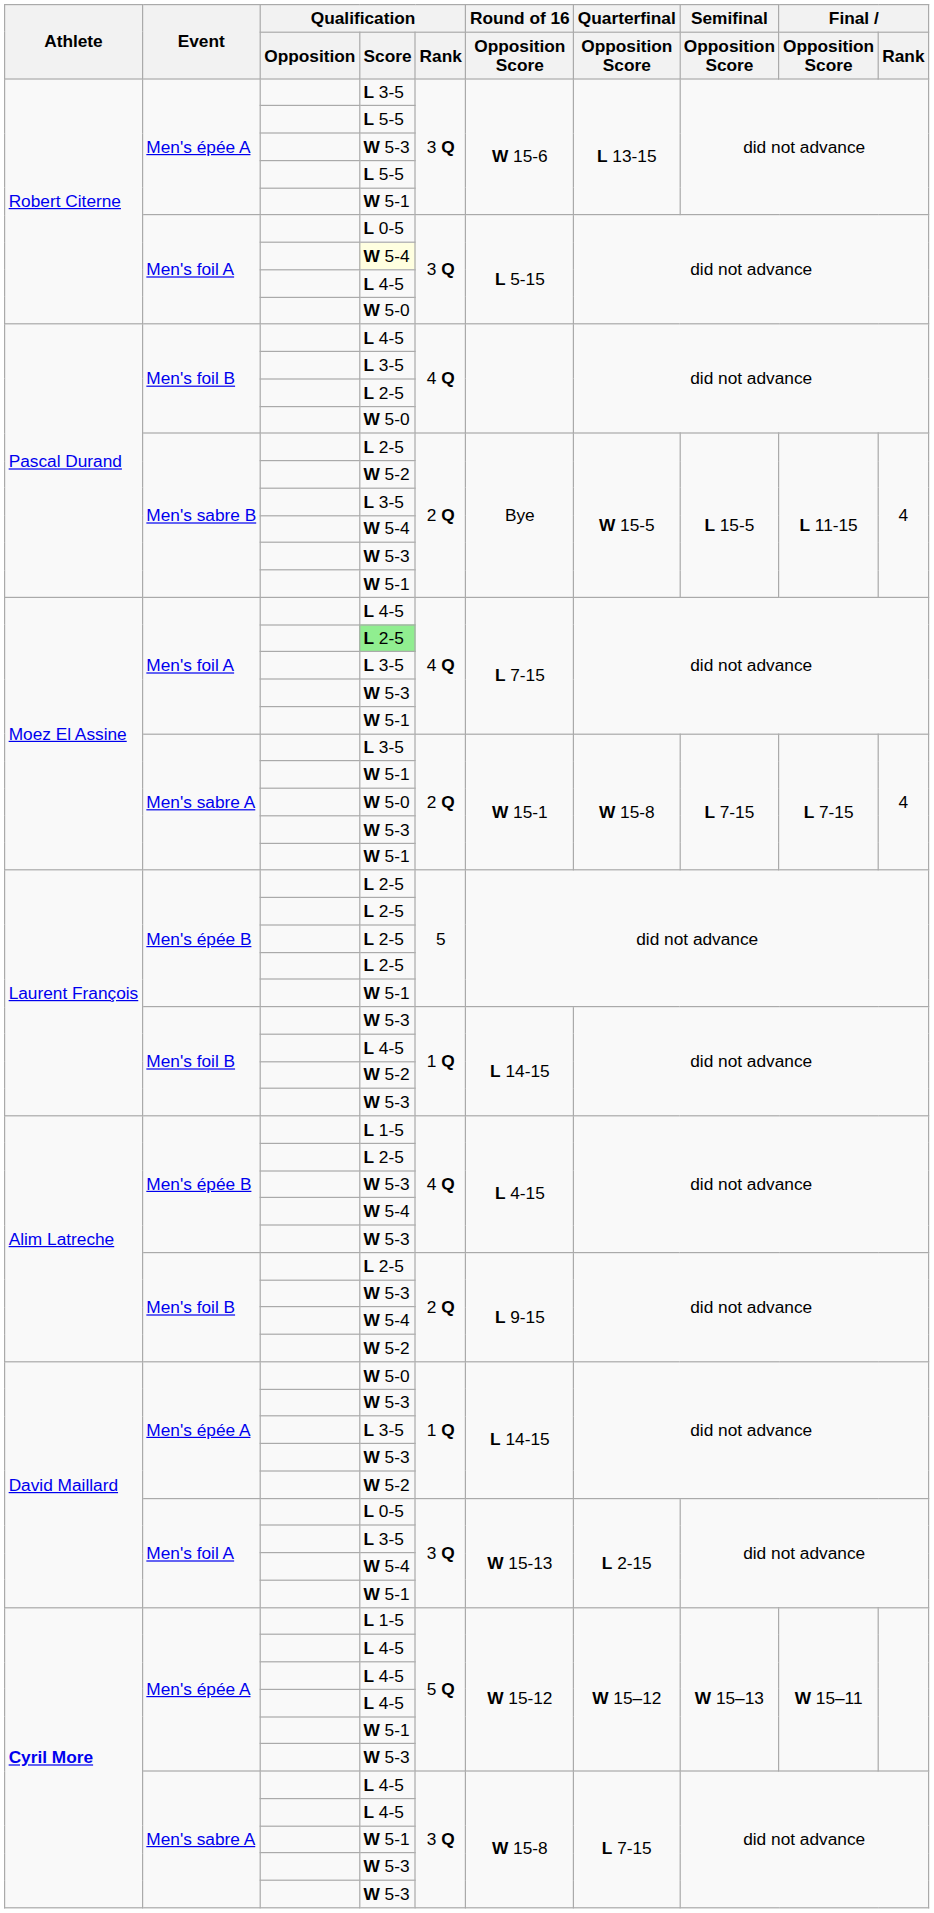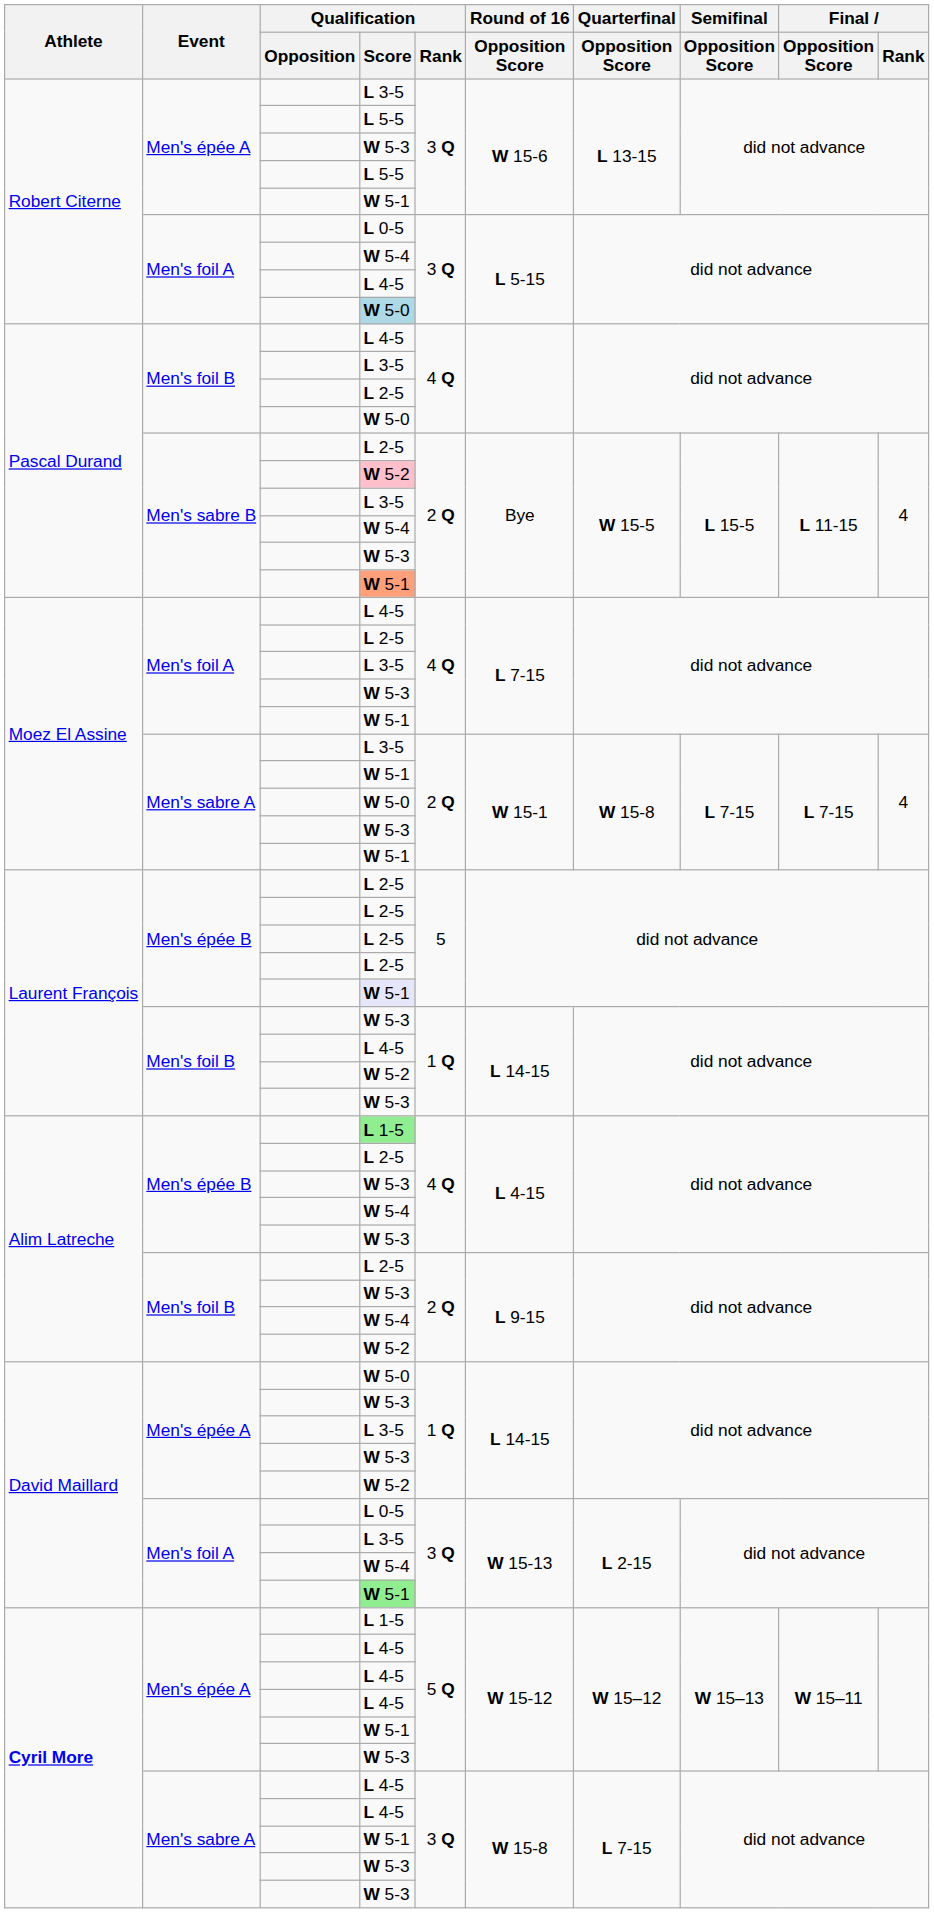(387, 256) lightyellow background -> (387, 256) no background
(387, 311) no background -> (387, 311) lightblue background
(387, 475) no background -> (387, 475) pink background
(387, 584) no background -> (387, 584) lightsalmon background
(384, 638) lightgreen background -> (384, 638) no background
(387, 993) no background -> (387, 993) lavender background
(384, 1130) no background -> (384, 1130) lightgreen background
(387, 1594) no background -> (387, 1594) lightgreen background
